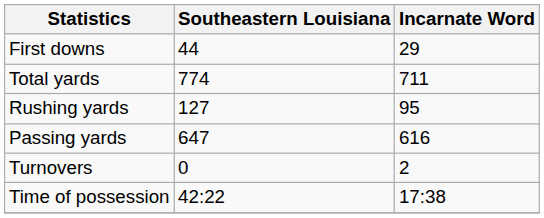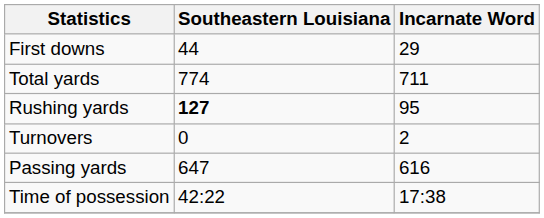(194, 108) normal -> (194, 108) bold
rows swapped: (68, 138) <-> (51, 167)
